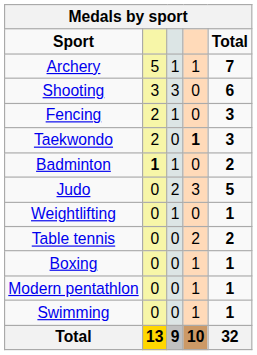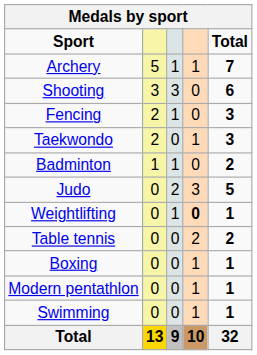(196, 140) bold -> (196, 140) normal
(155, 164) bold -> (155, 164) normal
(196, 214) normal -> (196, 214) bold
